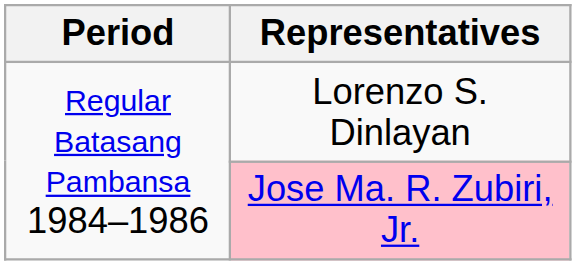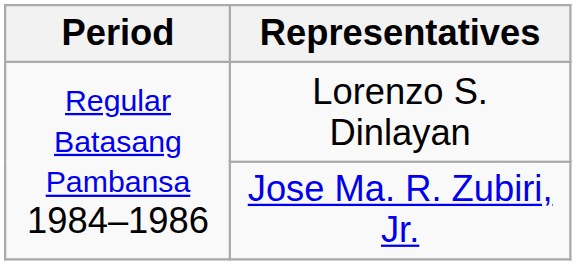(400, 209) pink background -> (400, 209) no background
